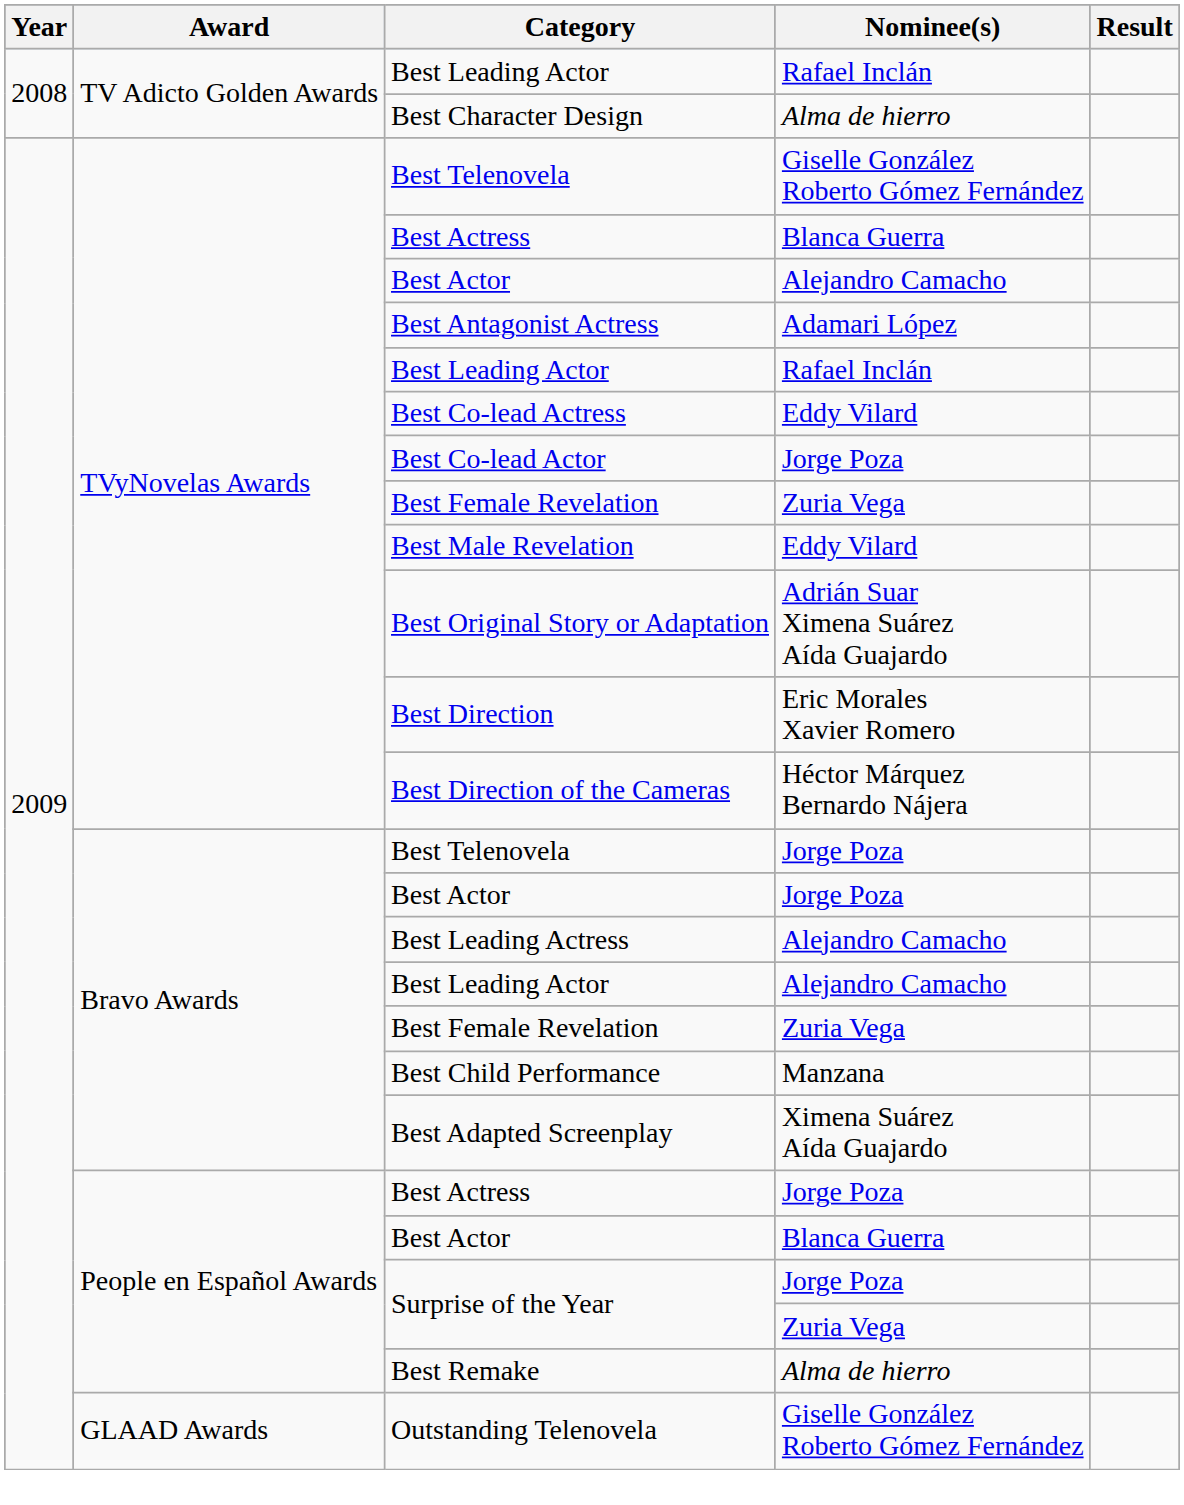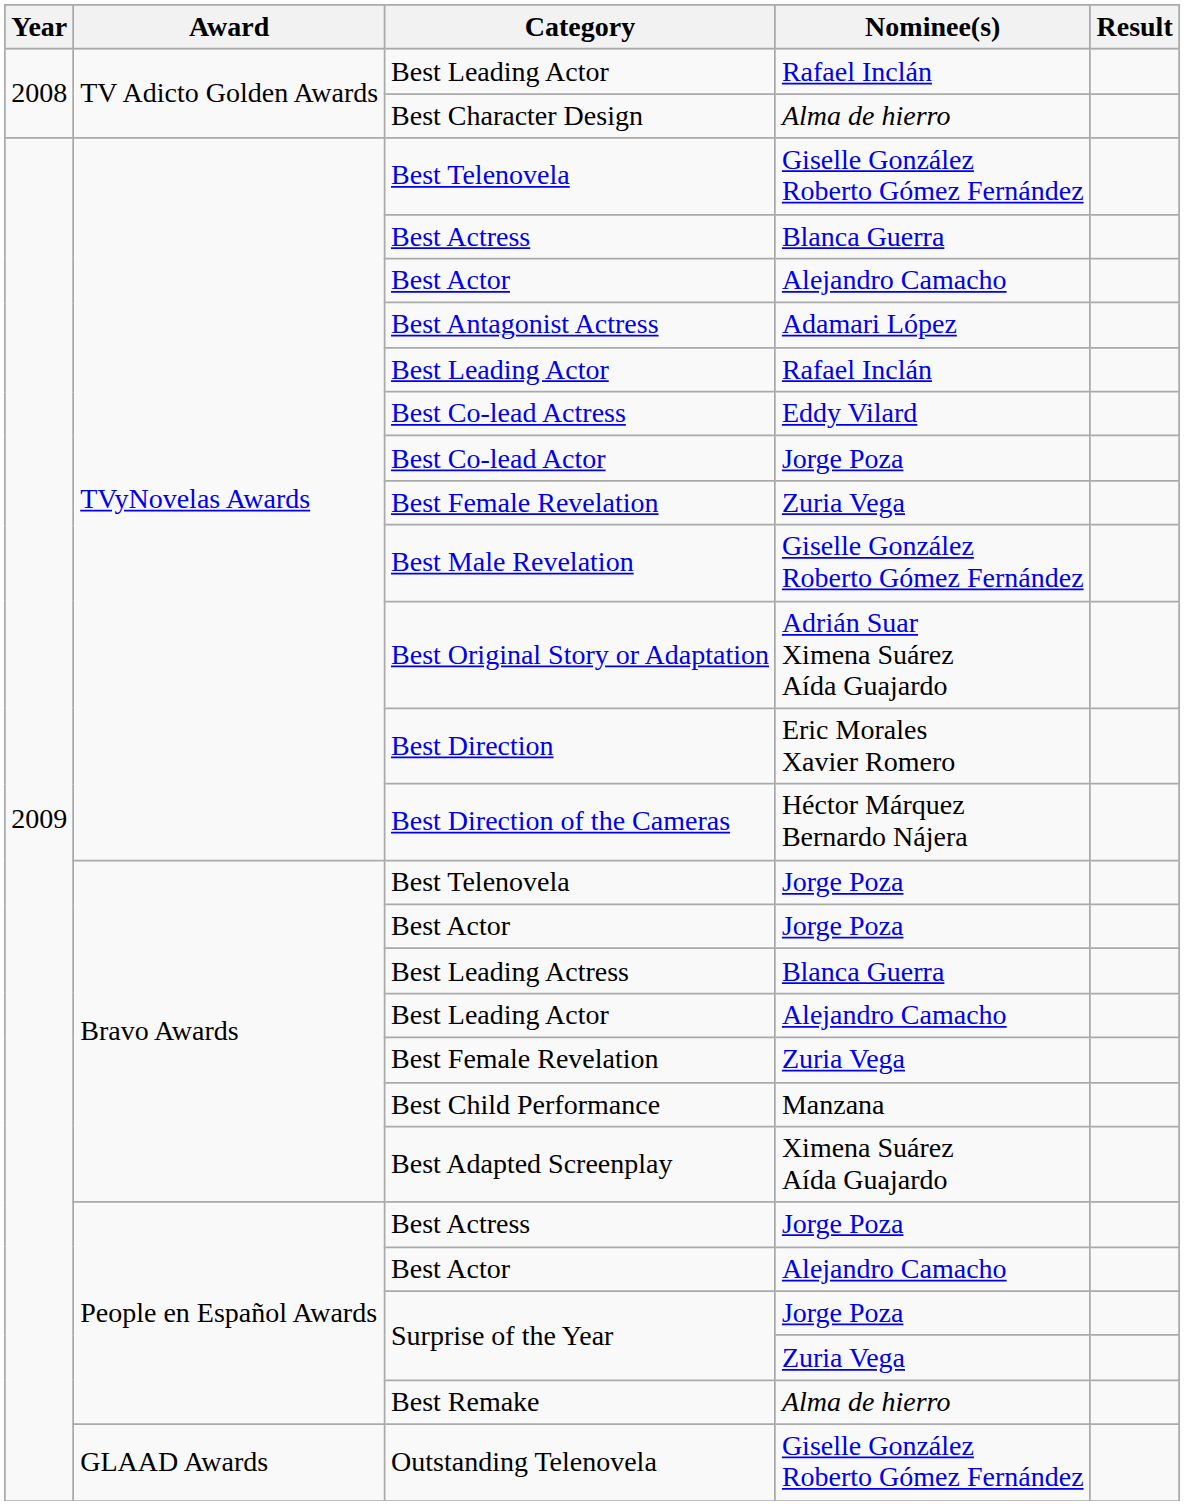(850, 546) Eddy Vilard -> (933, 562) Giselle González Roberto Gómez Fernández
(894, 939) Alejandro Camacho -> (863, 970) Blanca Guerra
(863, 1237) Blanca Guerra -> (894, 1268) Alejandro Camacho
